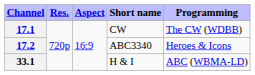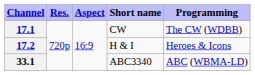(131, 45) ABC3340 -> (122, 45) H & I
(122, 62) H & I -> (131, 62) ABC3340
